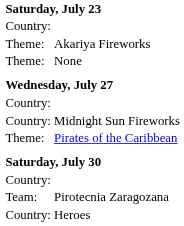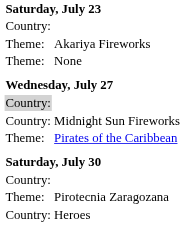(28, 103) no background -> (28, 103) lightgrey background
(21, 197) Team: -> (25, 197) Theme:
